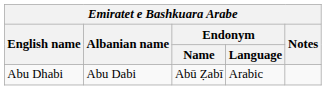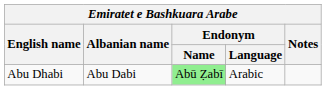(199, 74) no background -> (199, 74) lightgreen background
